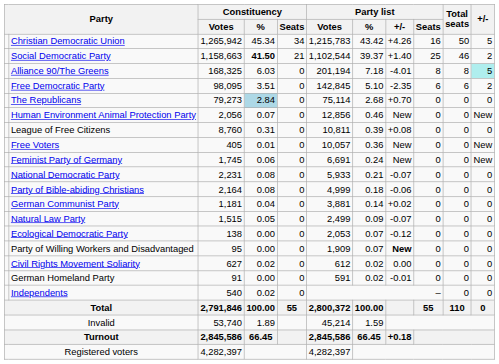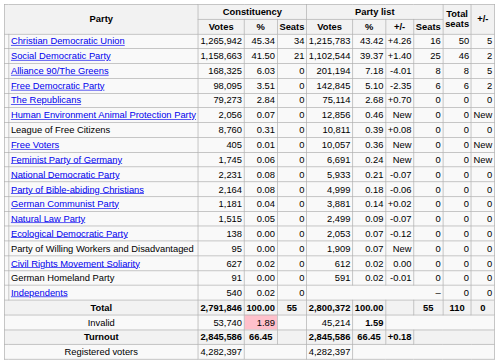(263, 56) bold -> (263, 56) normal
(490, 71) paleturquoise background -> (490, 71) no background
(266, 101) lightblue background -> (266, 101) no background
(402, 249) bold -> (402, 249) normal
(266, 323) no background -> (266, 323) pink background
(374, 323) normal -> (374, 323) bold
